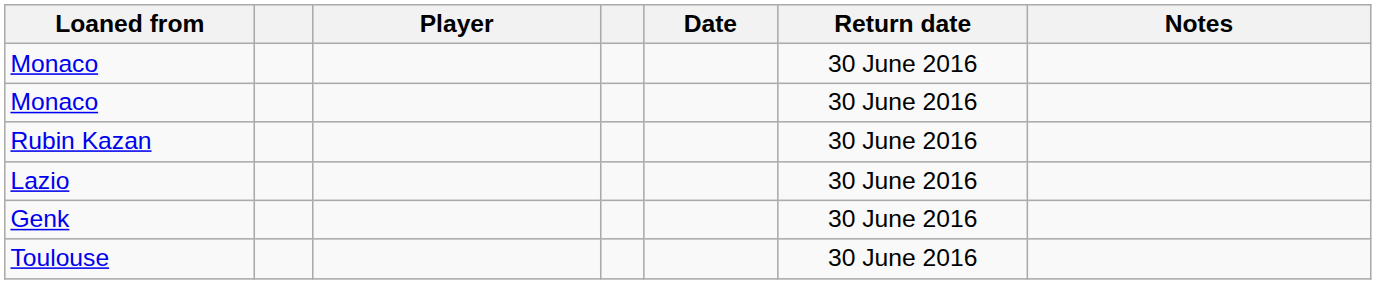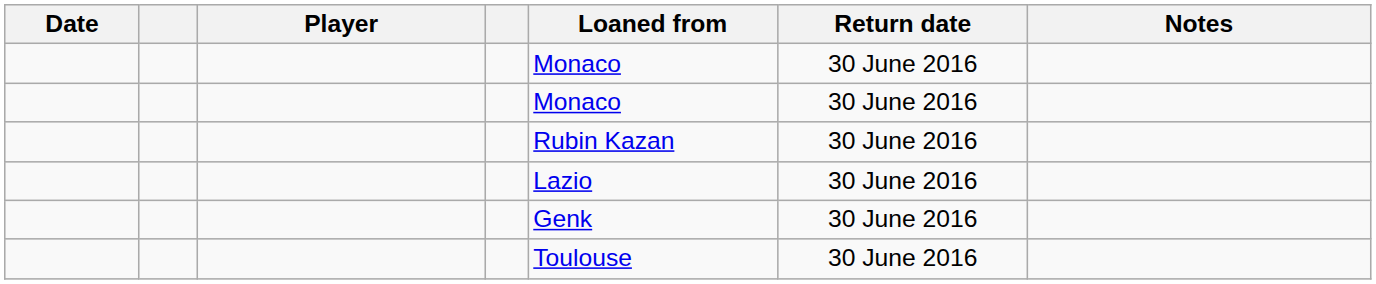columns swapped: (710, 24) <-> (130, 24)
